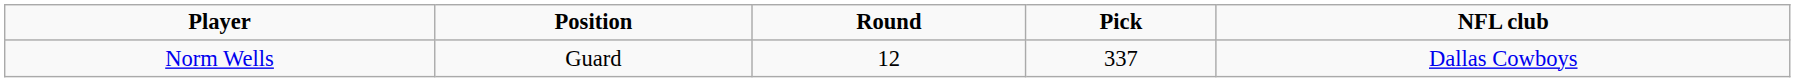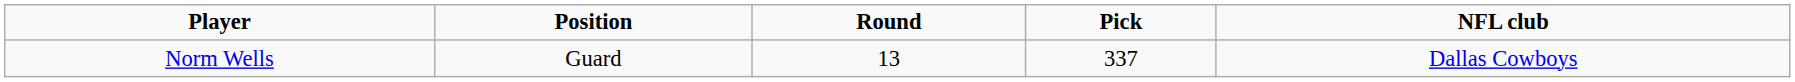(889, 58) 12 -> (889, 58) 13
